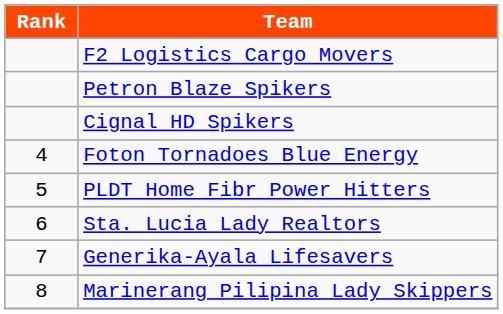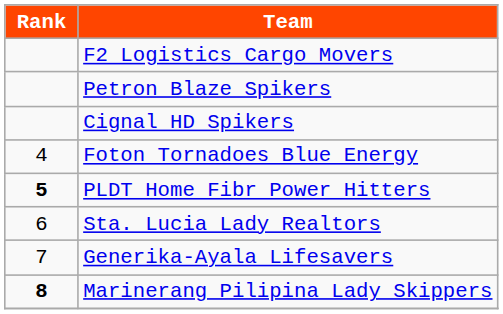(42, 190) normal -> (42, 190) bold
(42, 291) normal -> (42, 291) bold
